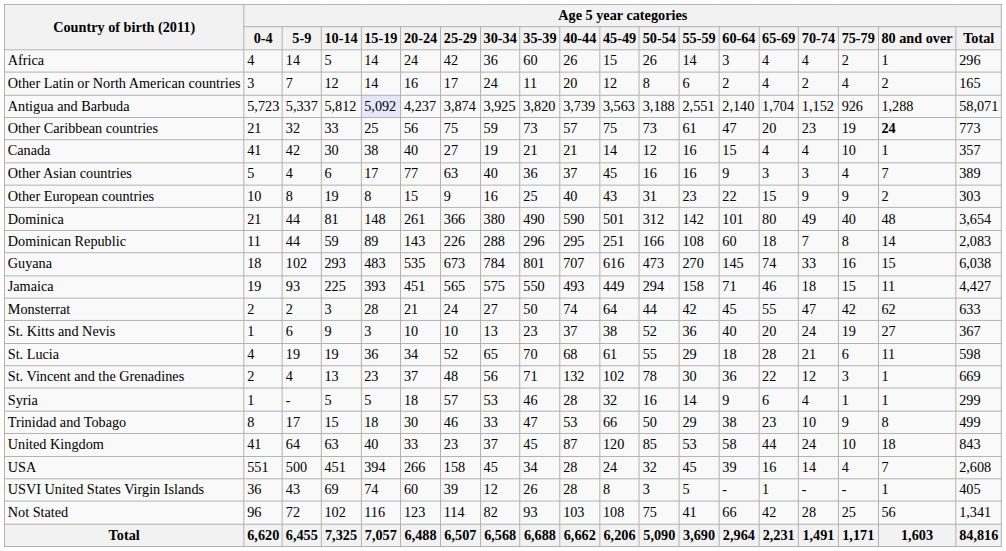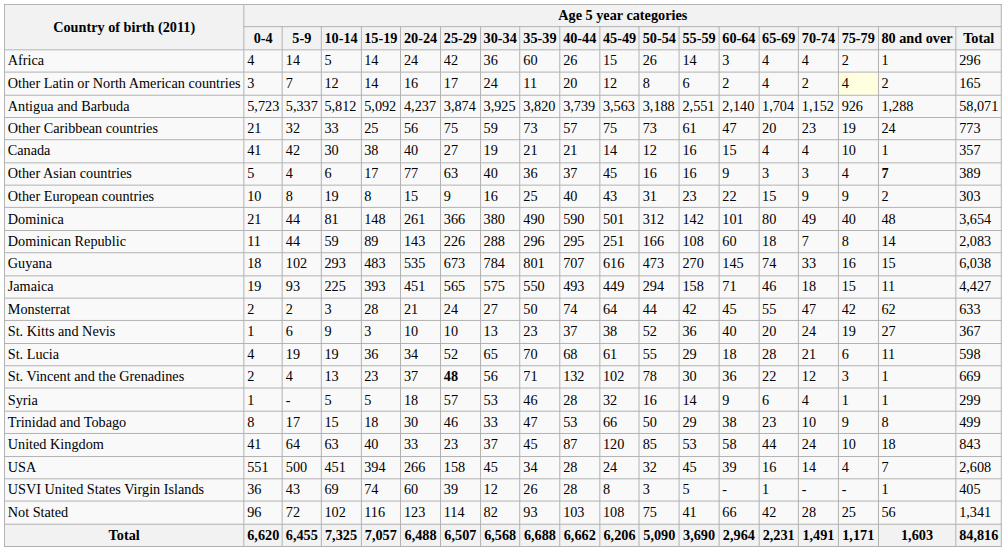(845, 83) no background -> (845, 83) lightyellow background
(380, 106) lavender background -> (380, 106) no background
(889, 128) bold -> (889, 128) normal
(885, 173) normal -> (885, 173) bold
(451, 377) normal -> (451, 377) bold
